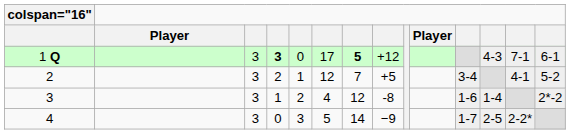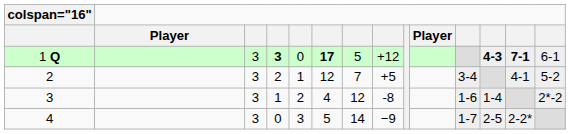(327, 56) normal -> (327, 56) bold
(358, 56) bold -> (358, 56) normal
(493, 56) normal -> (493, 56) bold
(520, 56) normal -> (520, 56) bold
